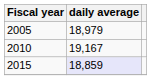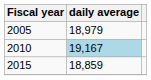(86, 48) no background -> (86, 48) lightblue background
(86, 65) lavender background -> (86, 65) no background
